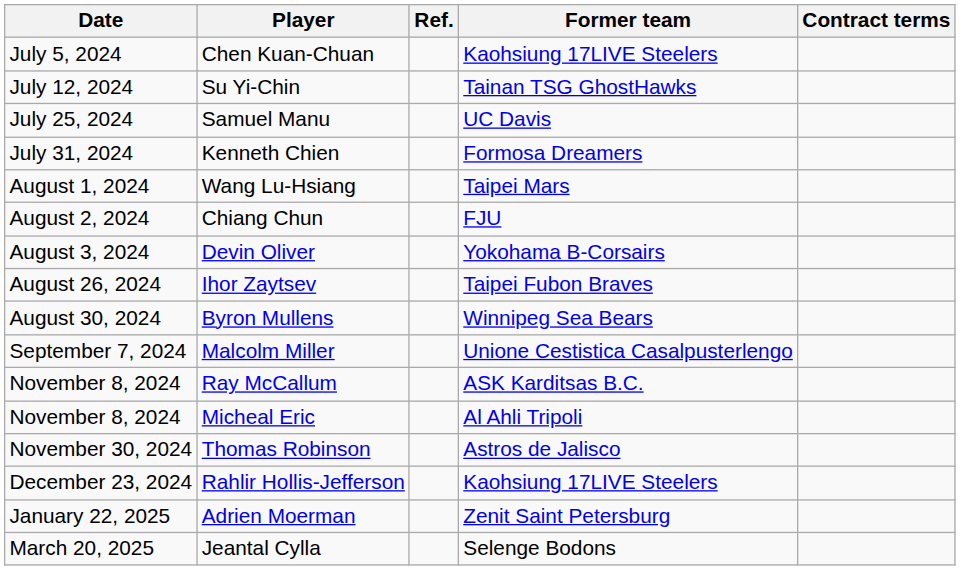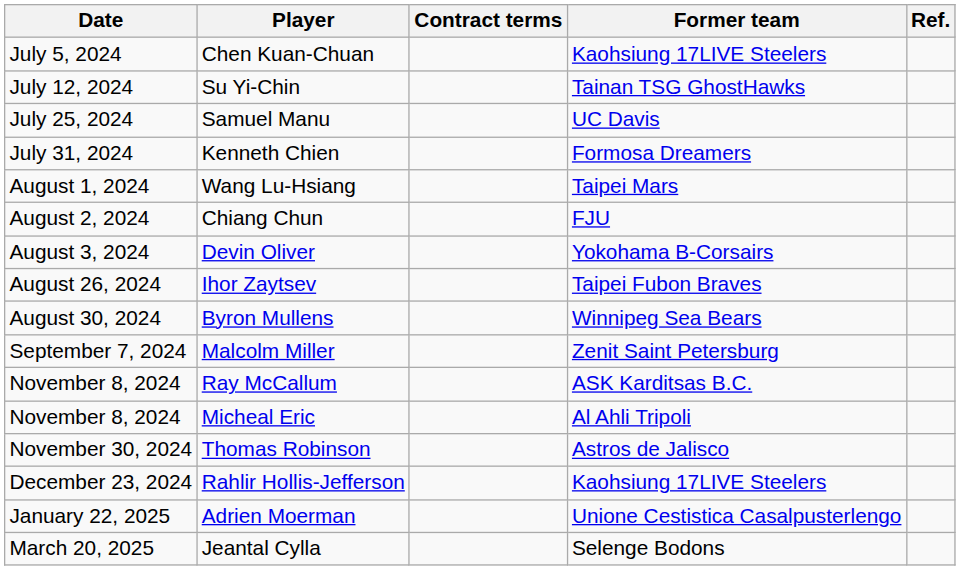columns swapped: (876, 20) <-> (434, 20)
(628, 350) Unione Cestistica Casalpusterlengo -> (675, 350) Zenit Saint Petersburg
(567, 515) Zenit Saint Petersburg -> (737, 515) Unione Cestistica Casalpusterlengo
